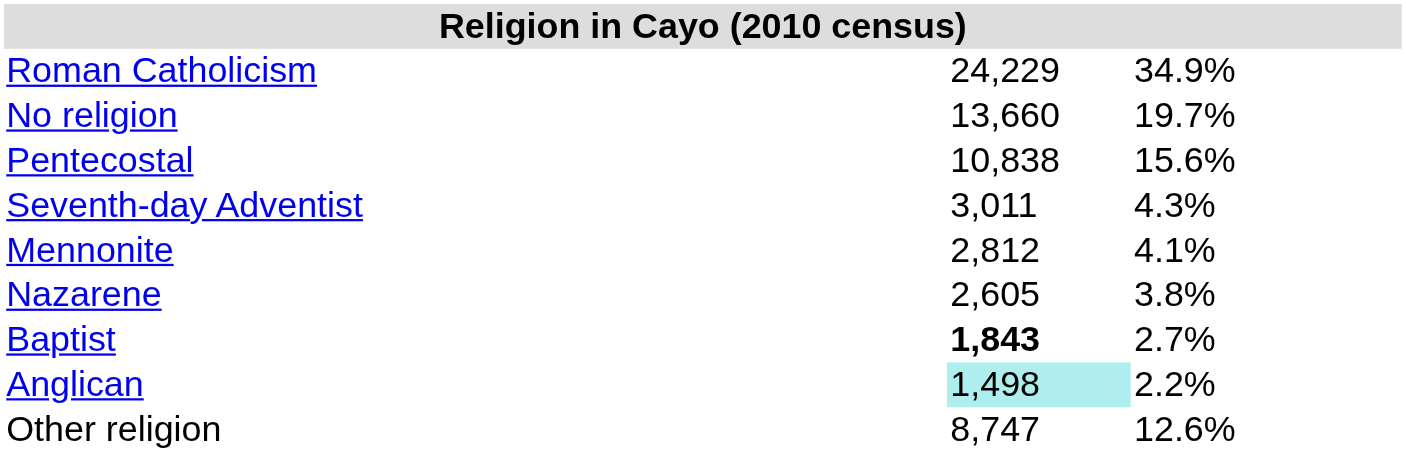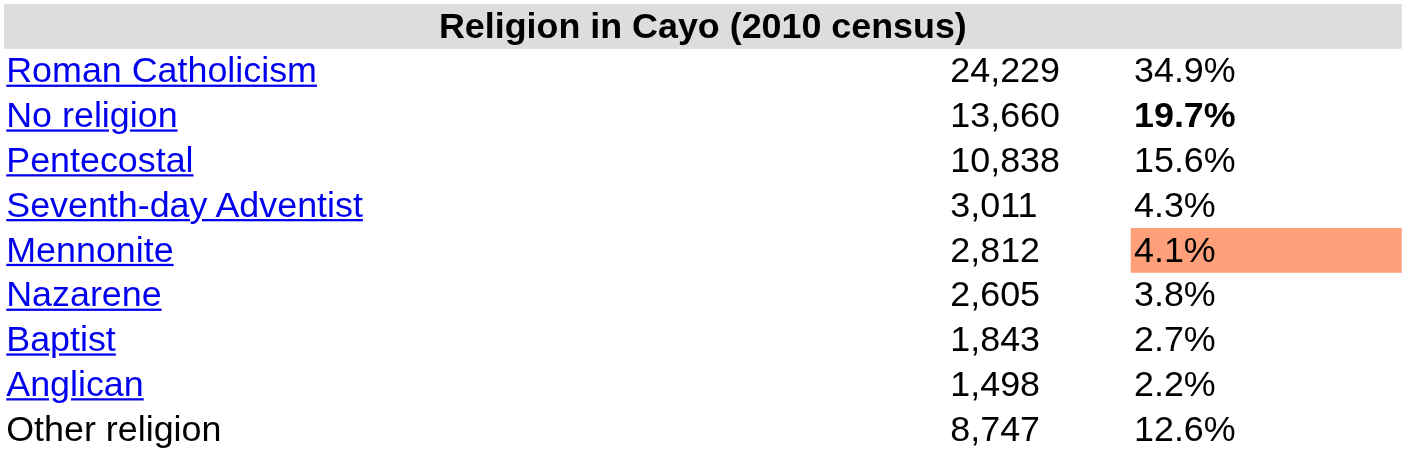(1185, 115) normal -> (1185, 115) bold
(1175, 249) no background -> (1175, 249) lightsalmon background
(995, 339) bold -> (995, 339) normal
(995, 384) paleturquoise background -> (995, 384) no background
